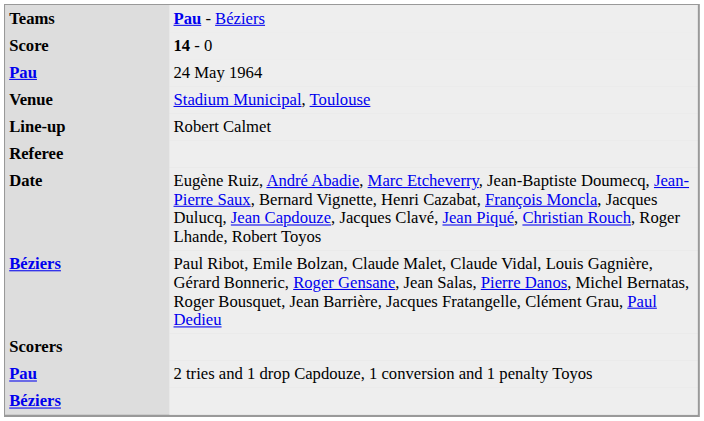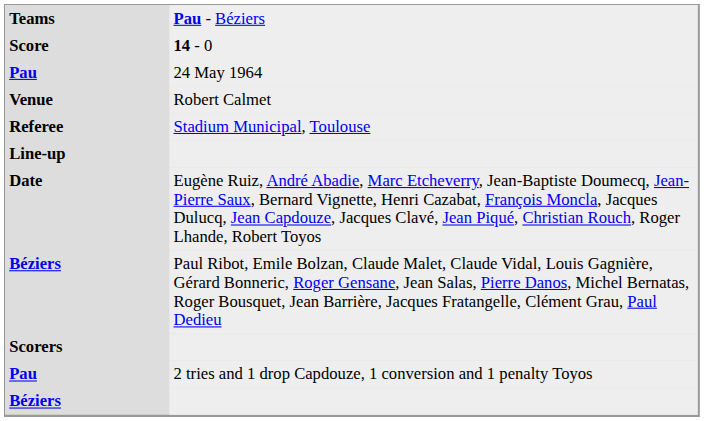(272, 99) Stadium Municipal, Toulouse -> (222, 99) Robert Calmet
(37, 126) Line-up -> (36, 126) Referee
(222, 126) Robert Calmet -> (272, 126) Stadium Municipal, Toulouse
(36, 153) Referee -> (37, 153) Line-up
